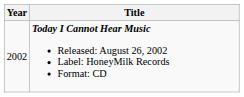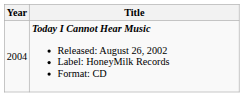(17, 56) 2002 -> (17, 56) 2004
